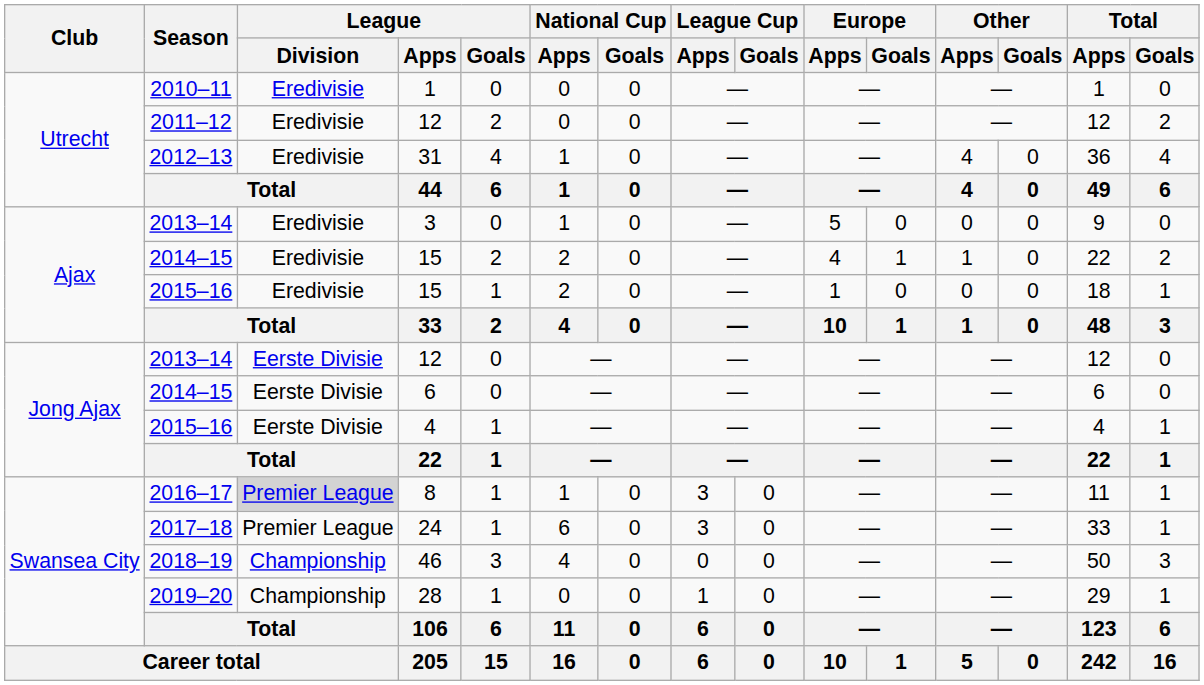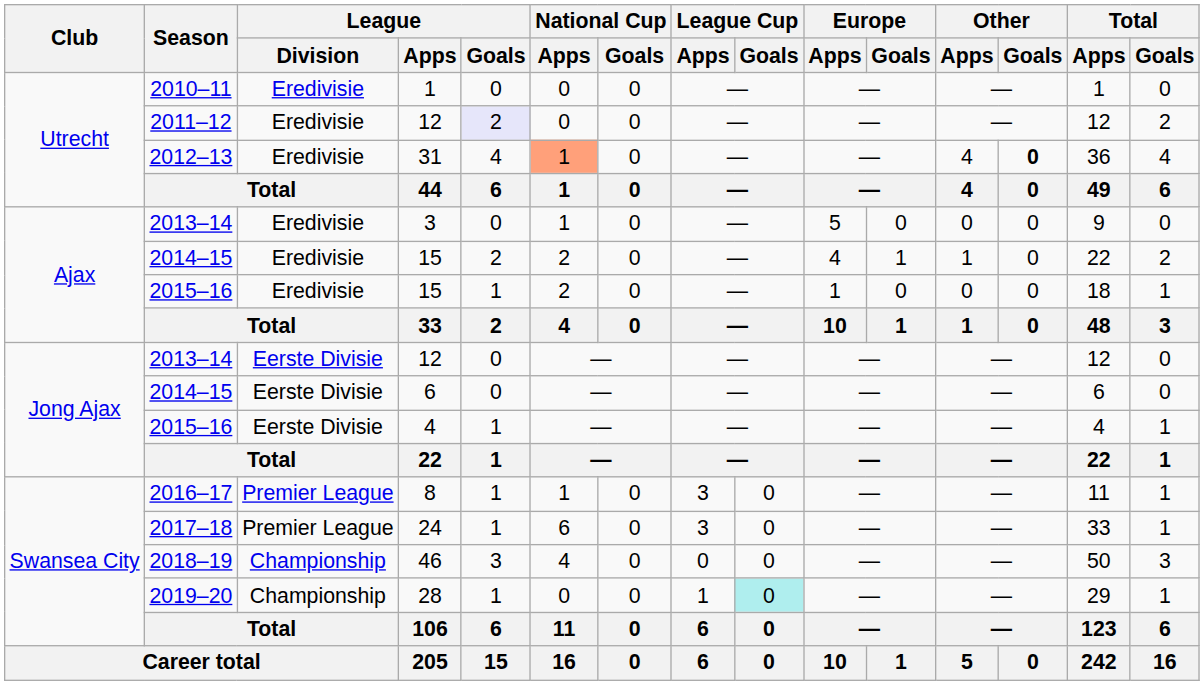(496, 122) no background -> (496, 122) lavender background
(564, 156) no background -> (564, 156) lightsalmon background
(1033, 156) normal -> (1033, 156) bold
(318, 493) lightgrey background -> (318, 493) no background
(769, 595) no background -> (769, 595) paleturquoise background
